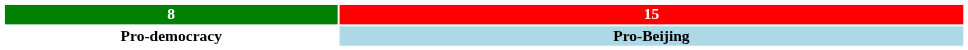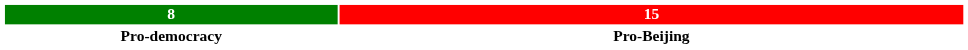(651, 35) lightblue background -> (651, 35) no background
